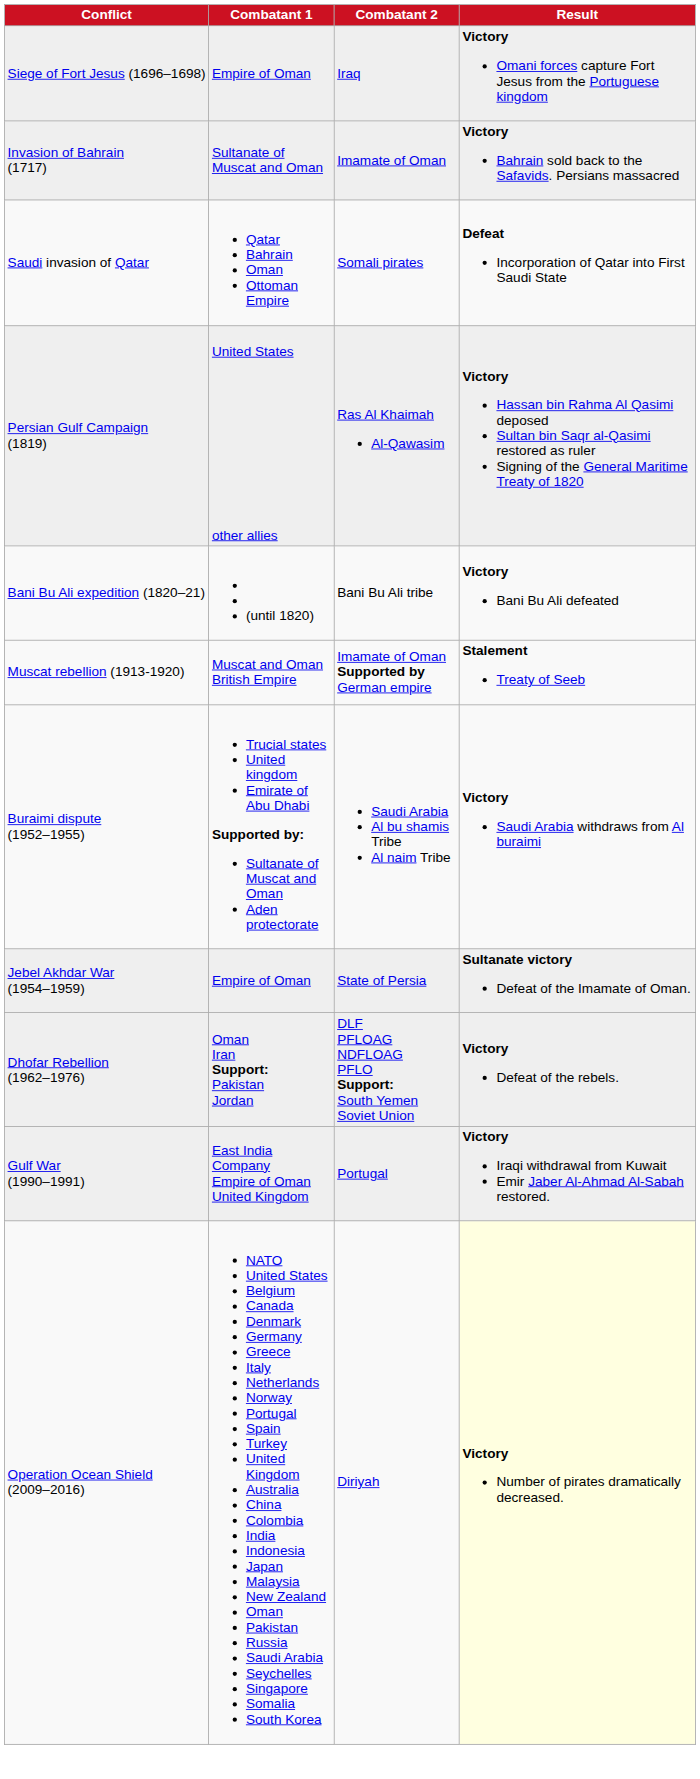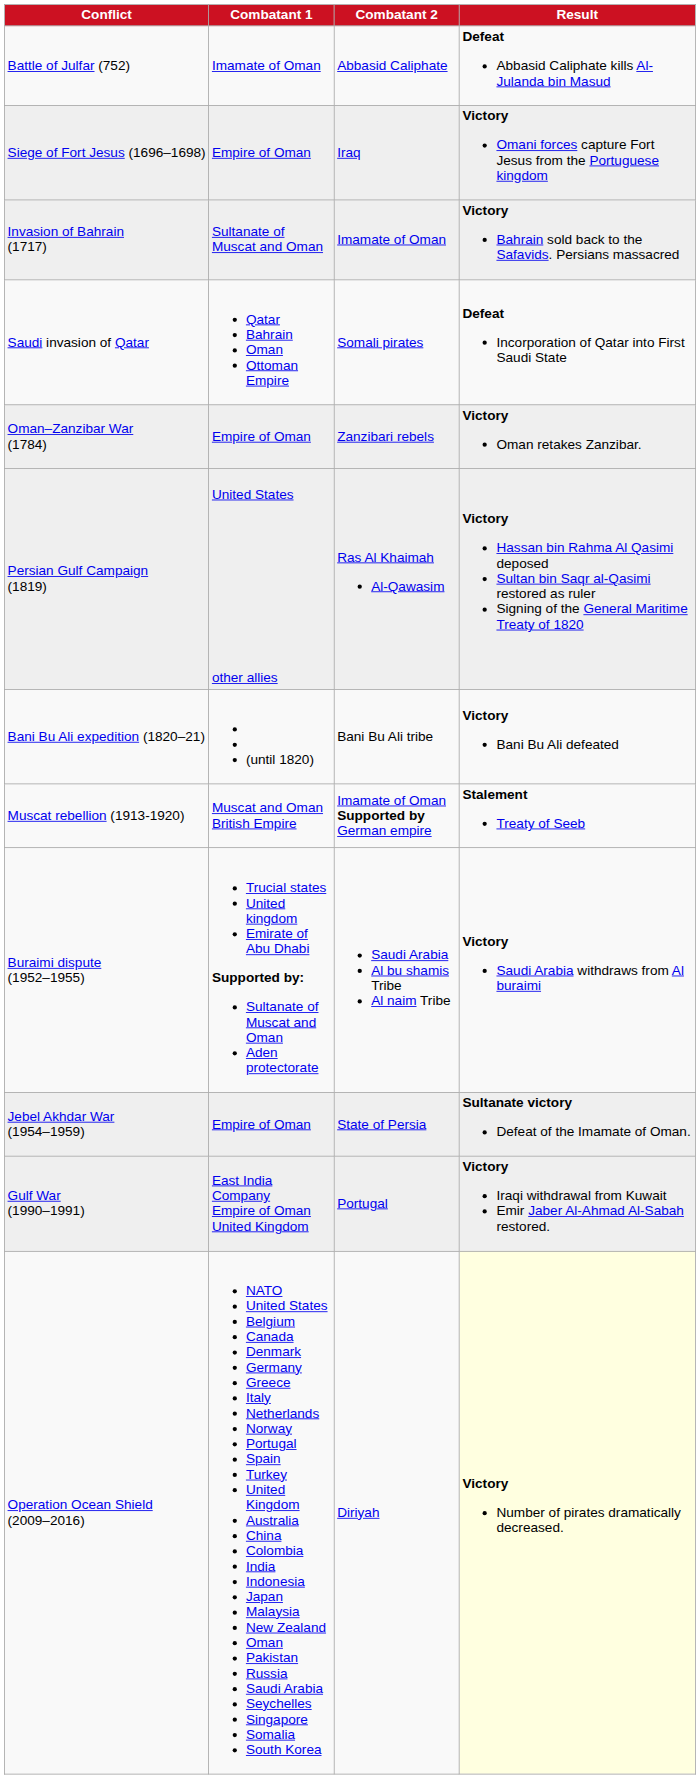+ row: (69, 65)
+ row: (70, 436)
- row: (58, 1069)
